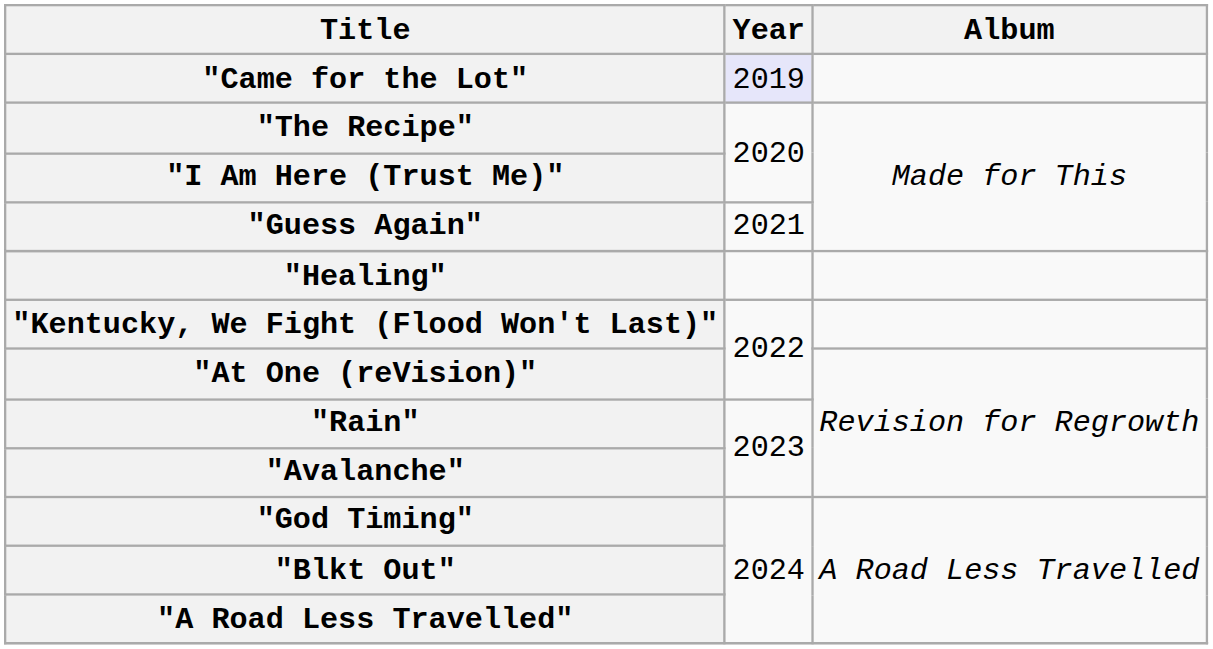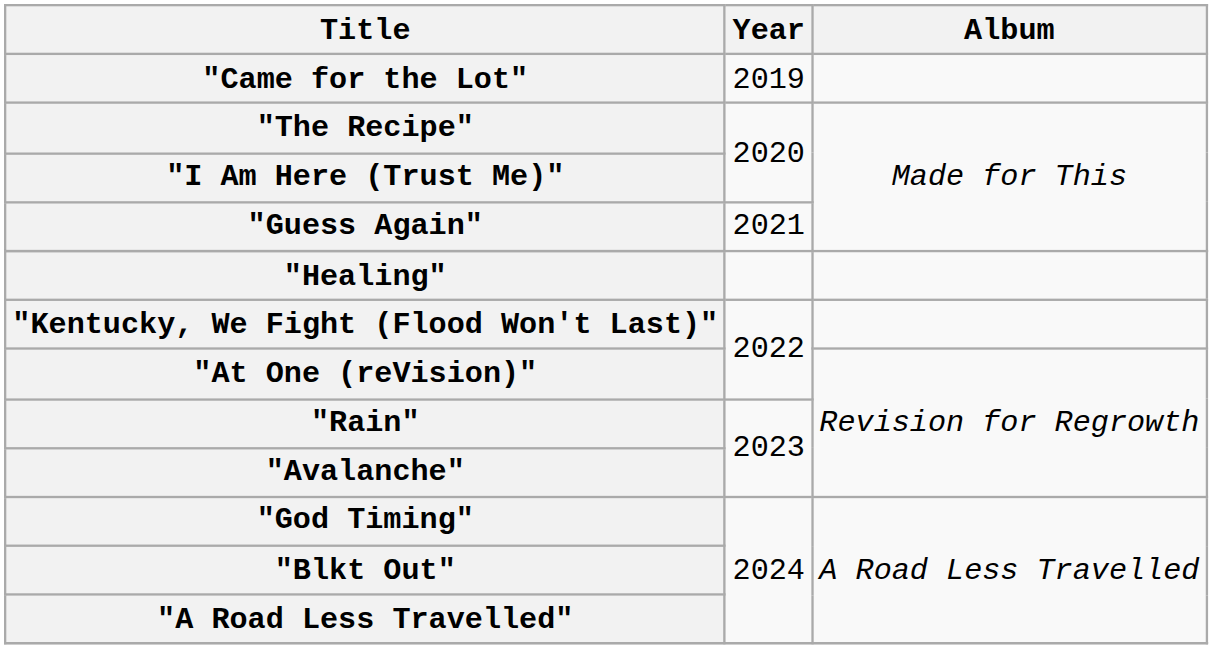(769, 79) lavender background -> (769, 79) no background
